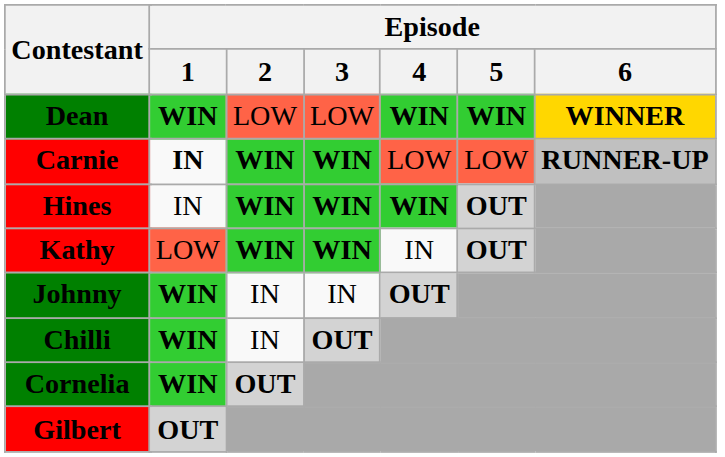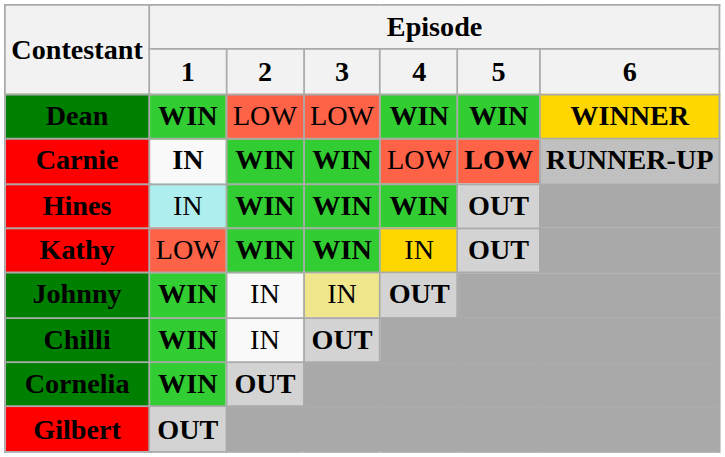(496, 160) normal -> (499, 160) bold
(188, 205) no background -> (188, 205) paleturquoise background
(419, 250) no background -> (419, 250) gold background
(342, 294) no background -> (342, 294) khaki background
